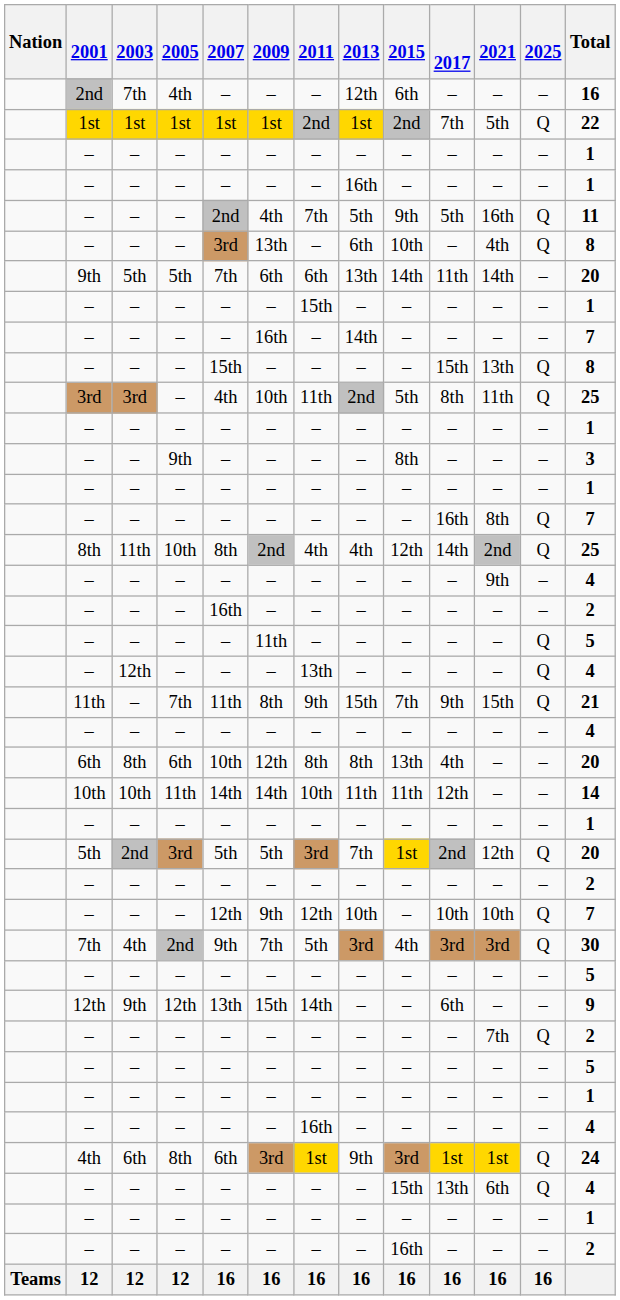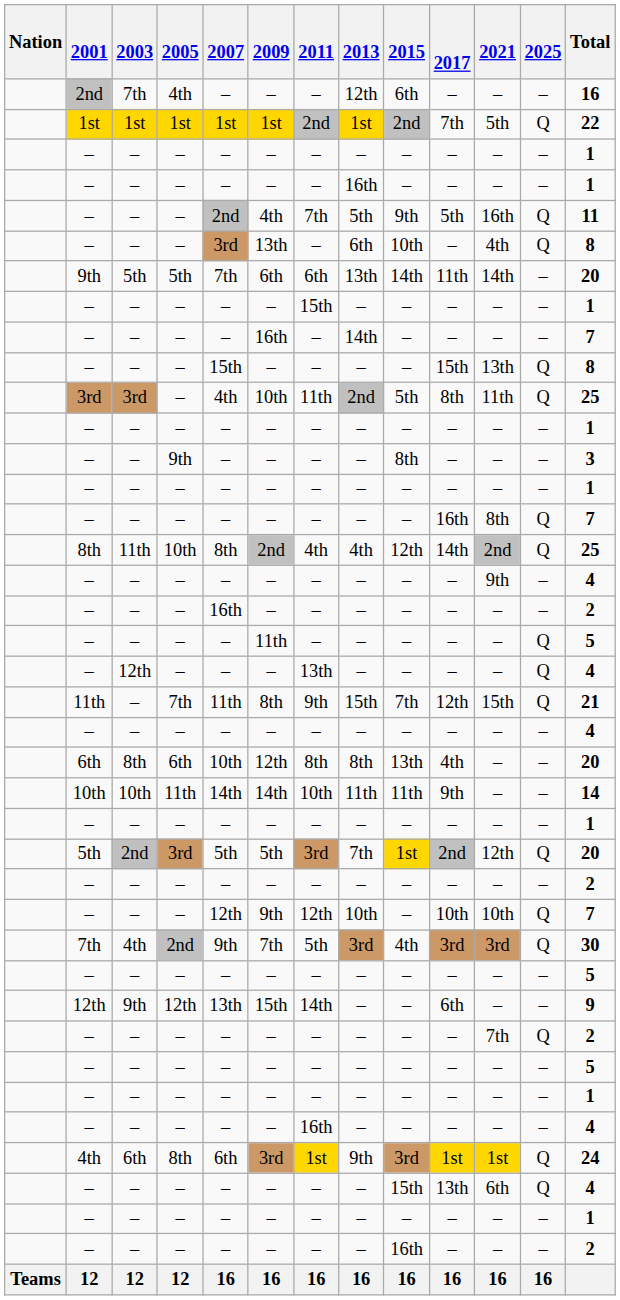(452, 702) 9th -> (452, 702) 12th
(452, 793) 12th -> (452, 793) 9th
